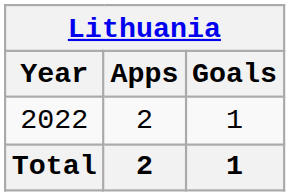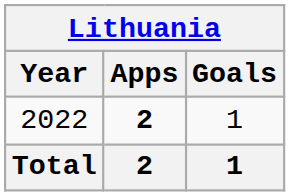(144, 121) normal -> (144, 121) bold
